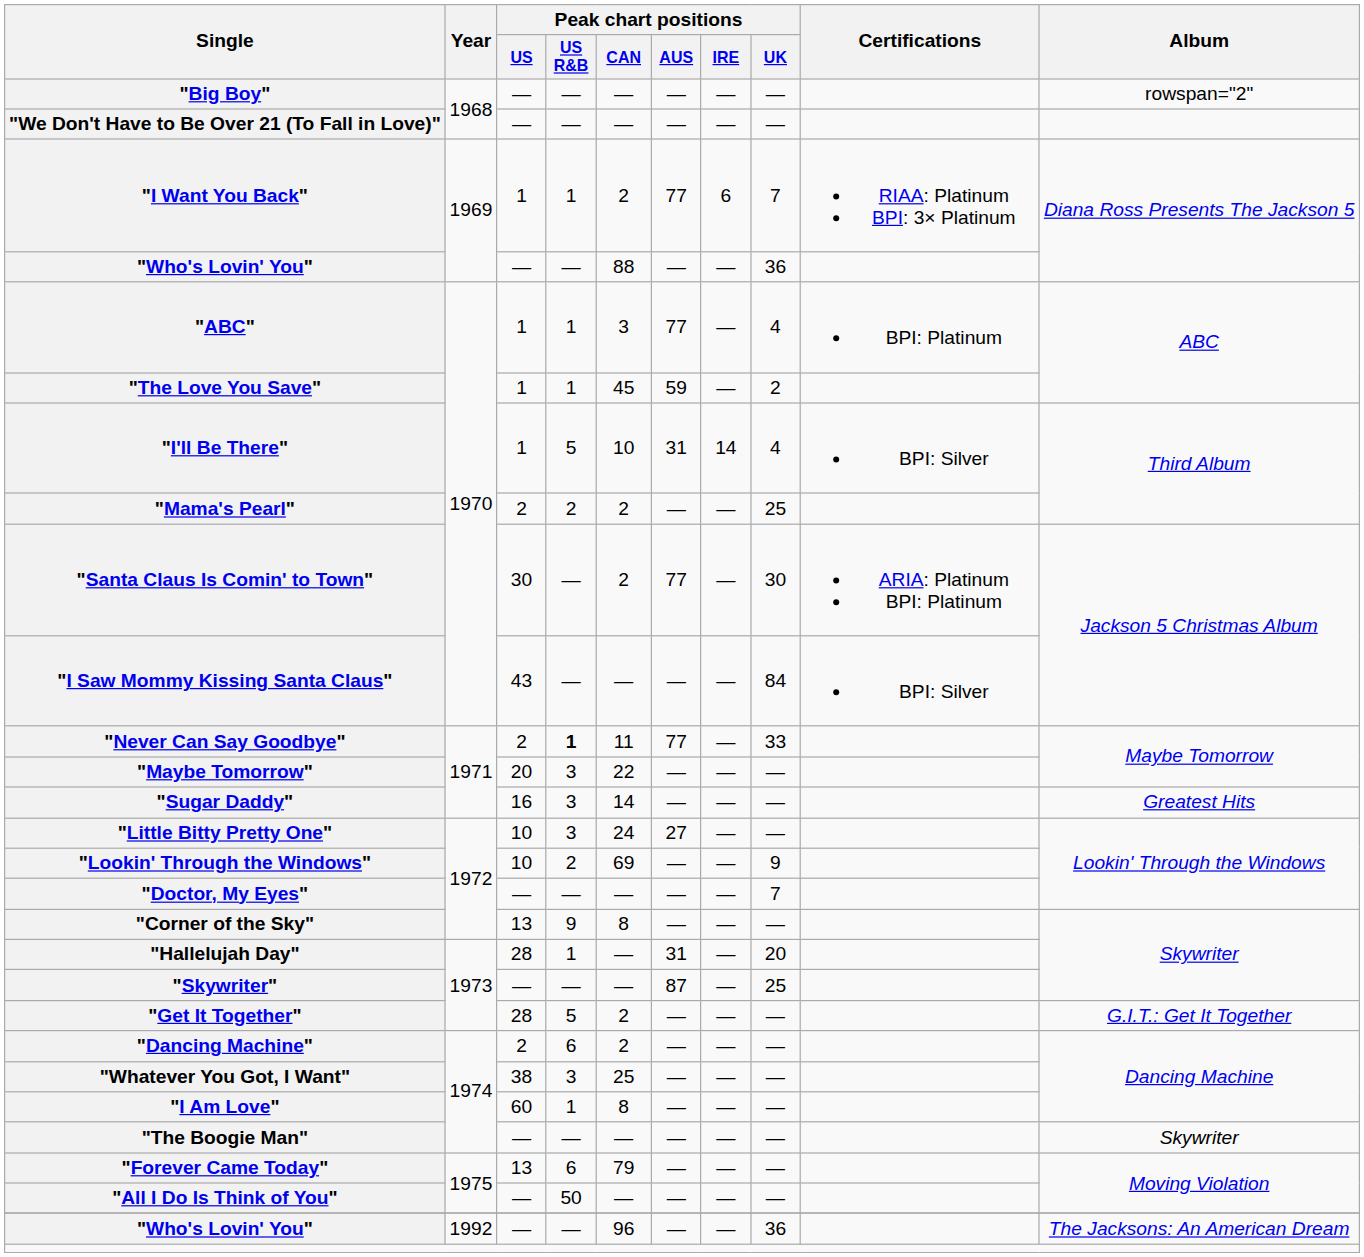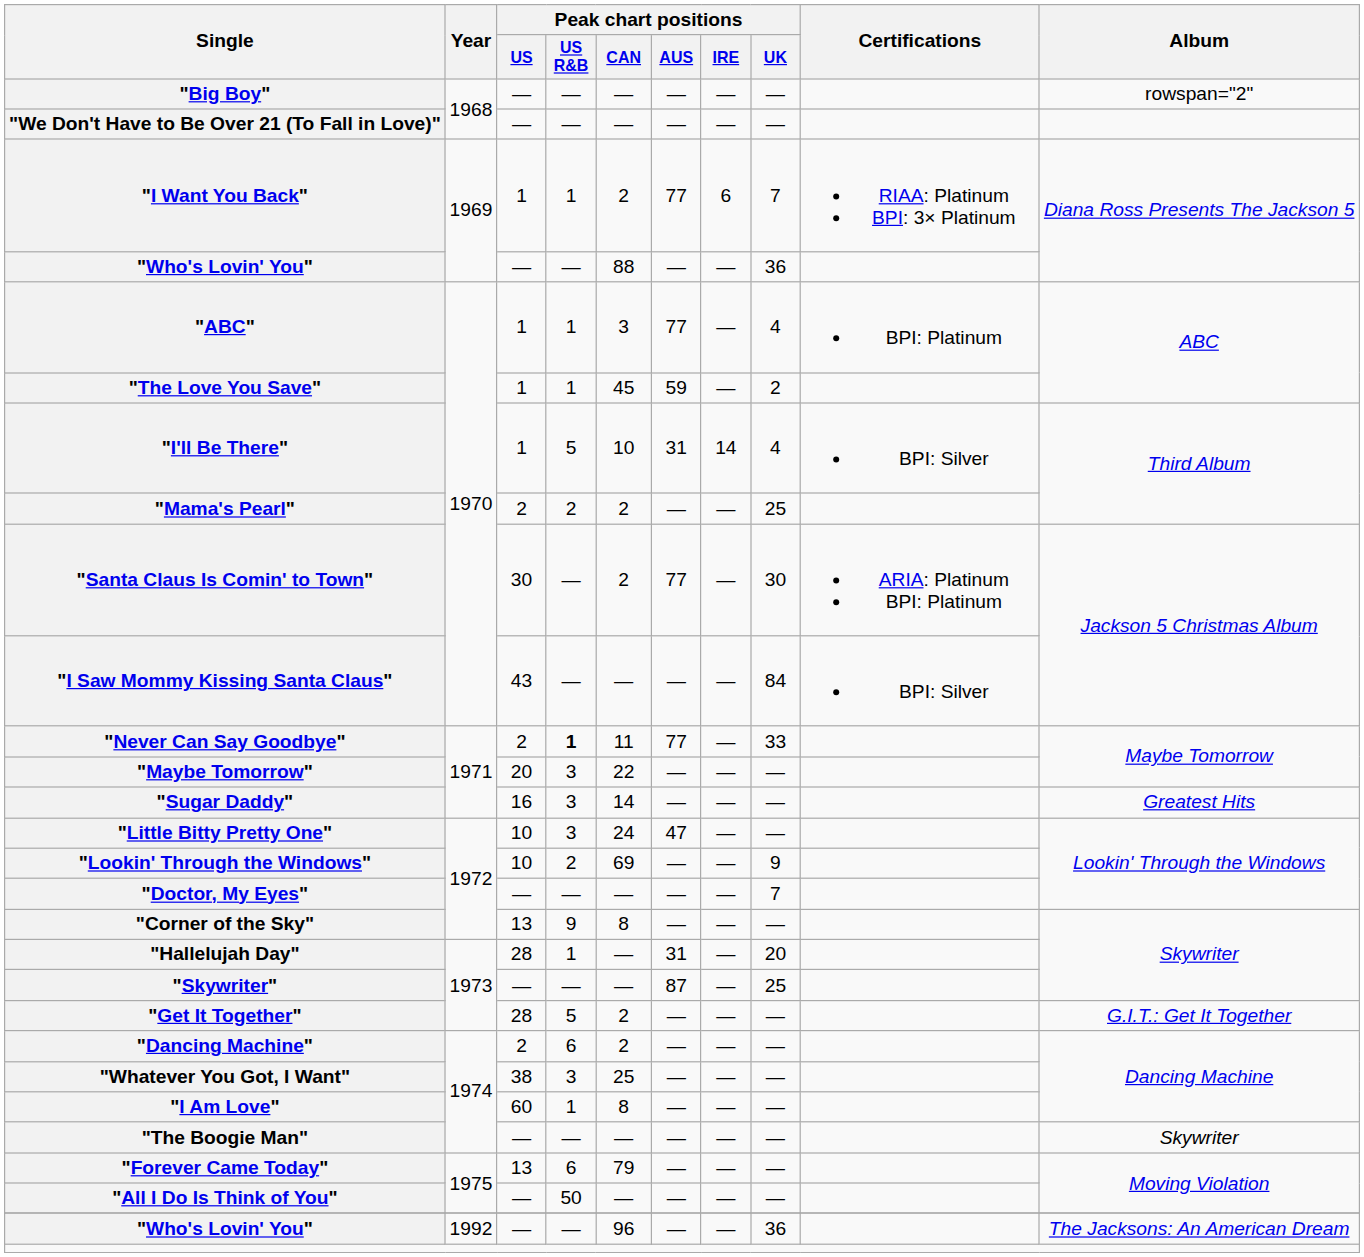(676, 832) 27 -> (676, 832) 47
